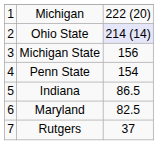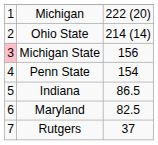(128, 33) lavender background -> (128, 33) no background
(11, 52) no background -> (11, 52) pink background
